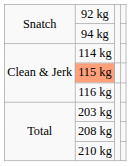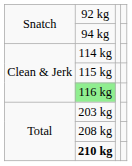(95, 72) lightsalmon background -> (95, 72) no background
(95, 92) no background -> (95, 92) lightgreen background
(95, 151) normal -> (95, 151) bold
